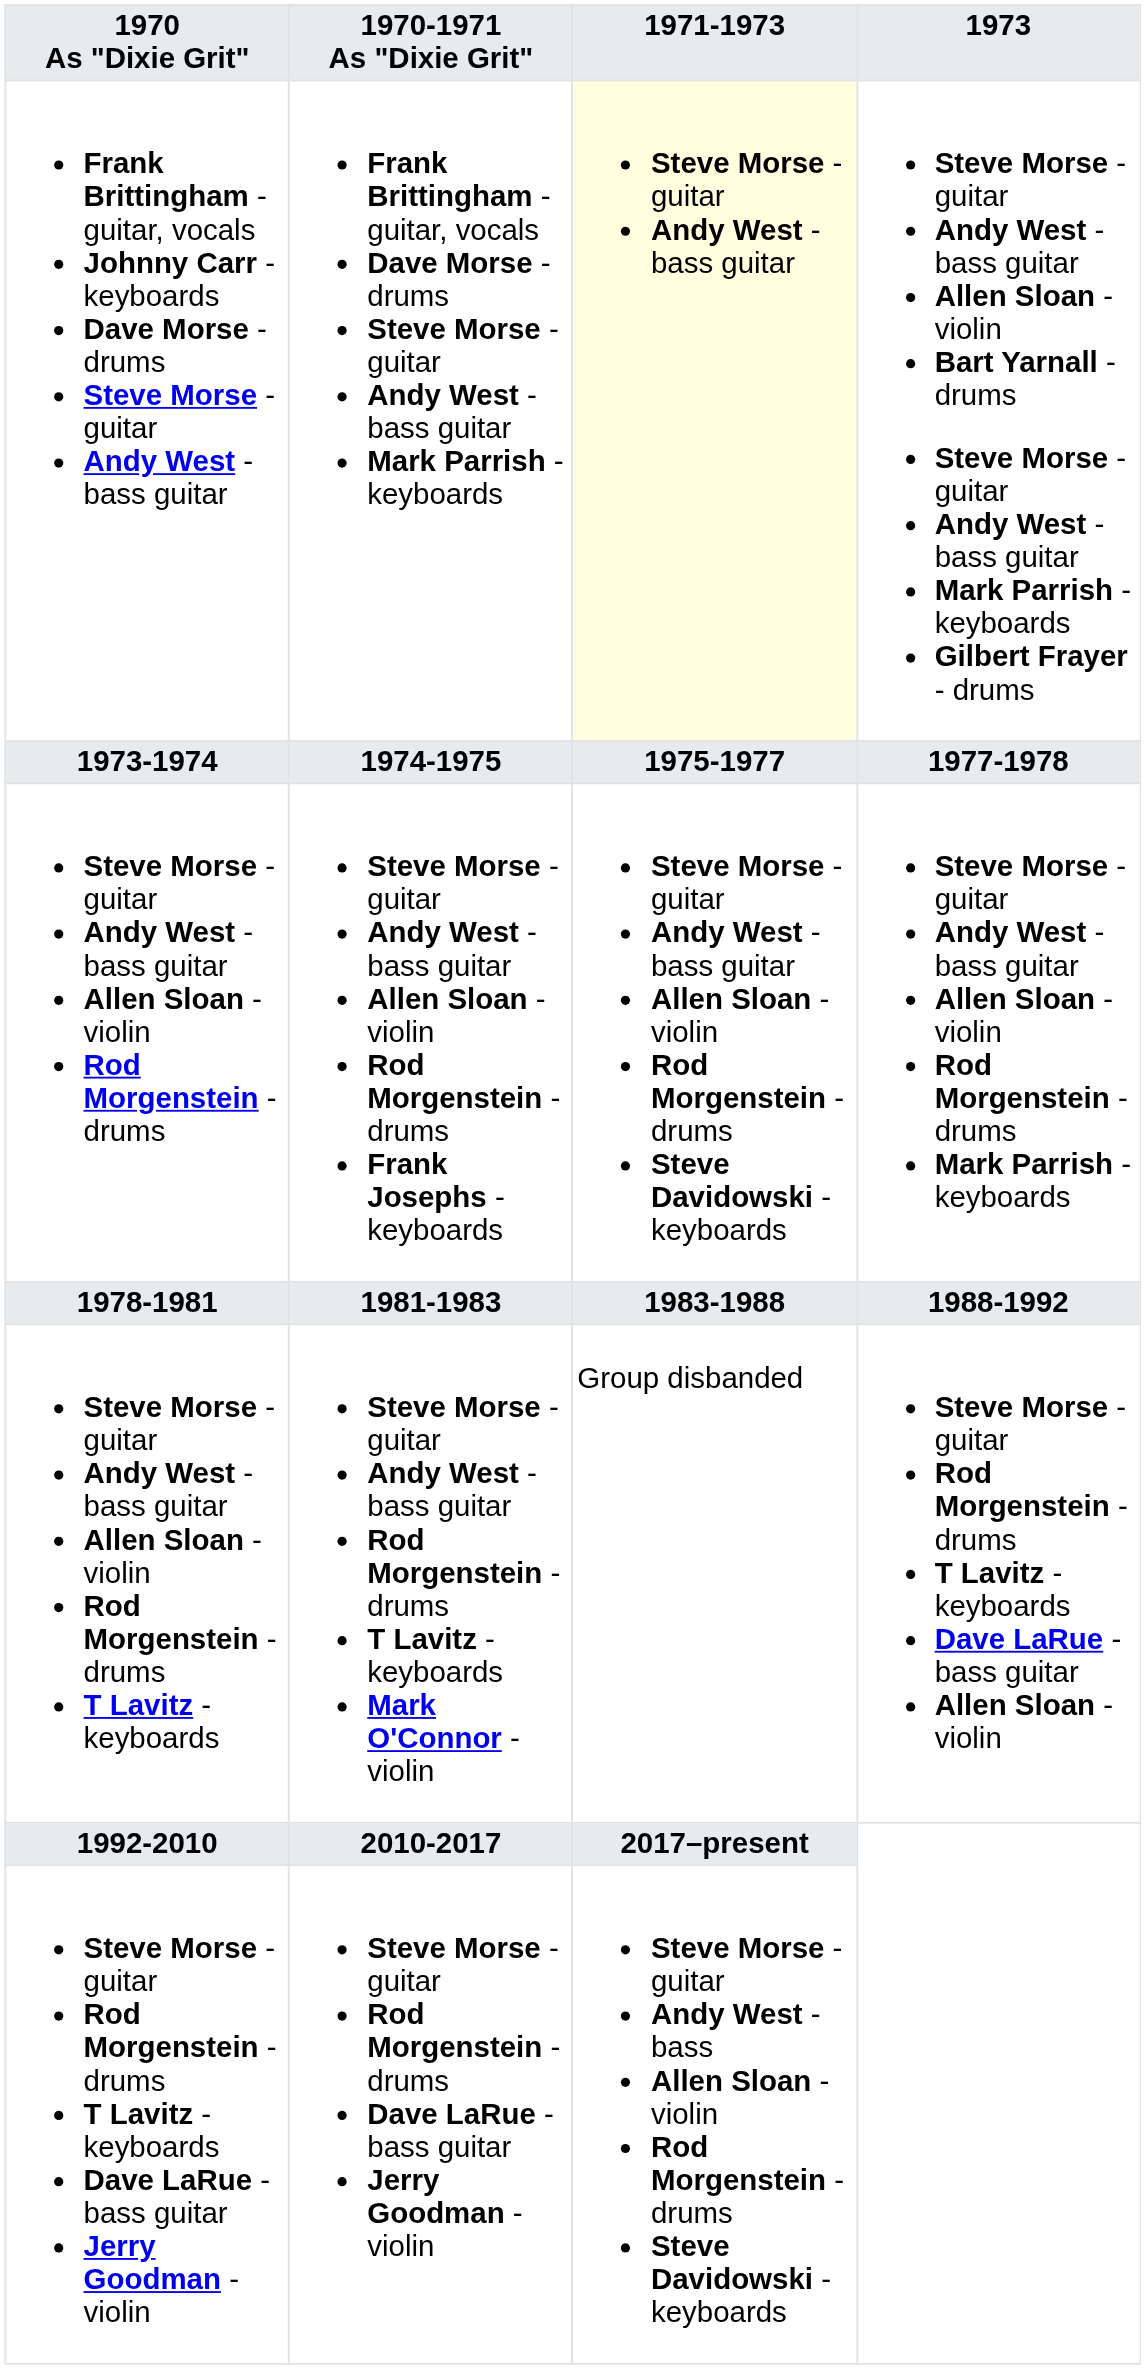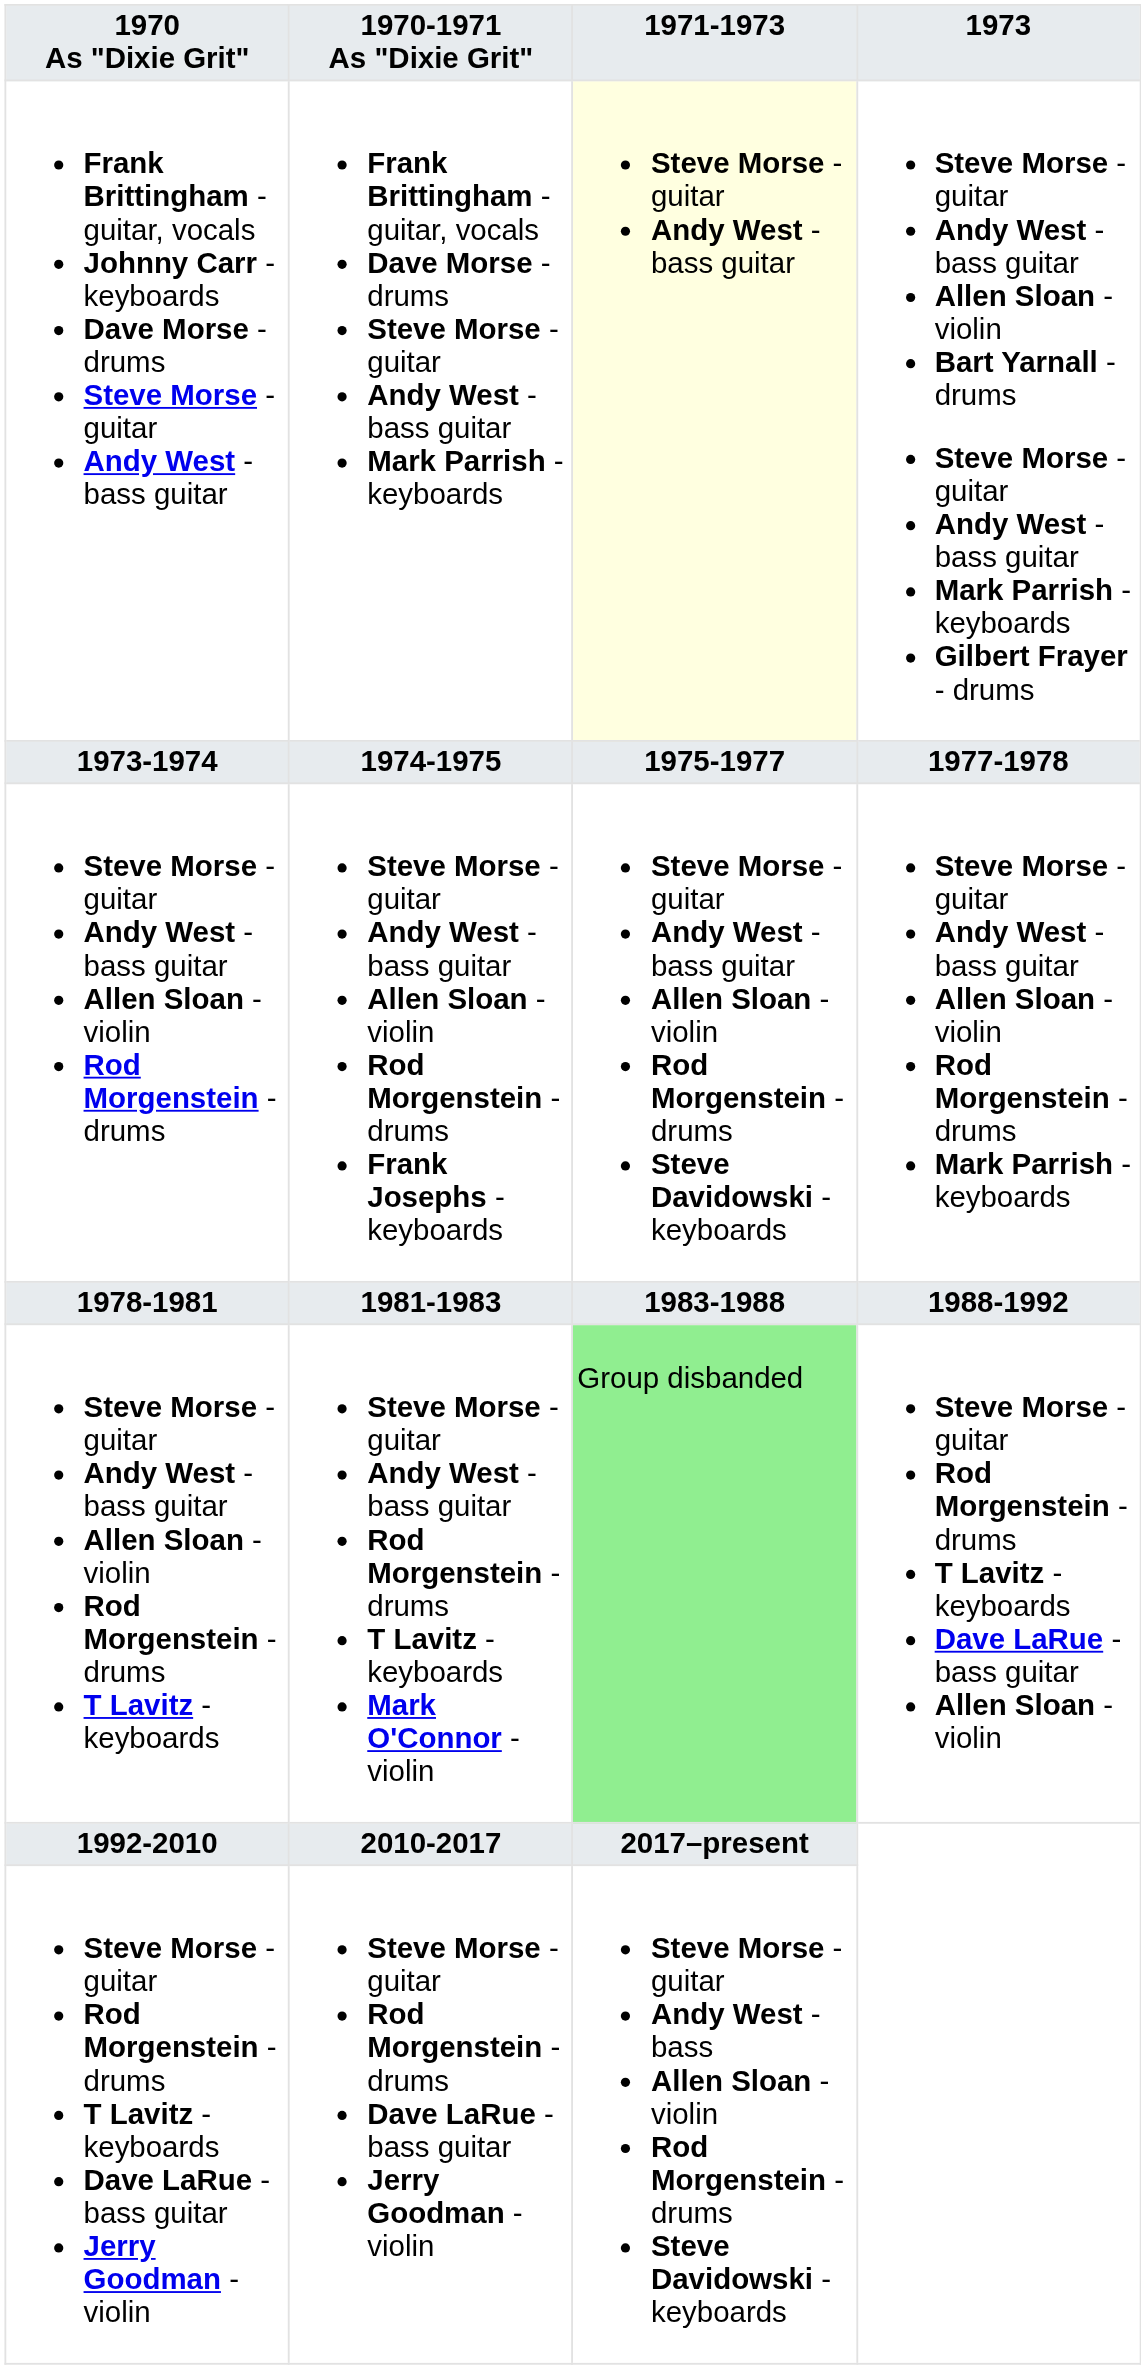(690, 1378) no background -> (690, 1378) lightgreen background
